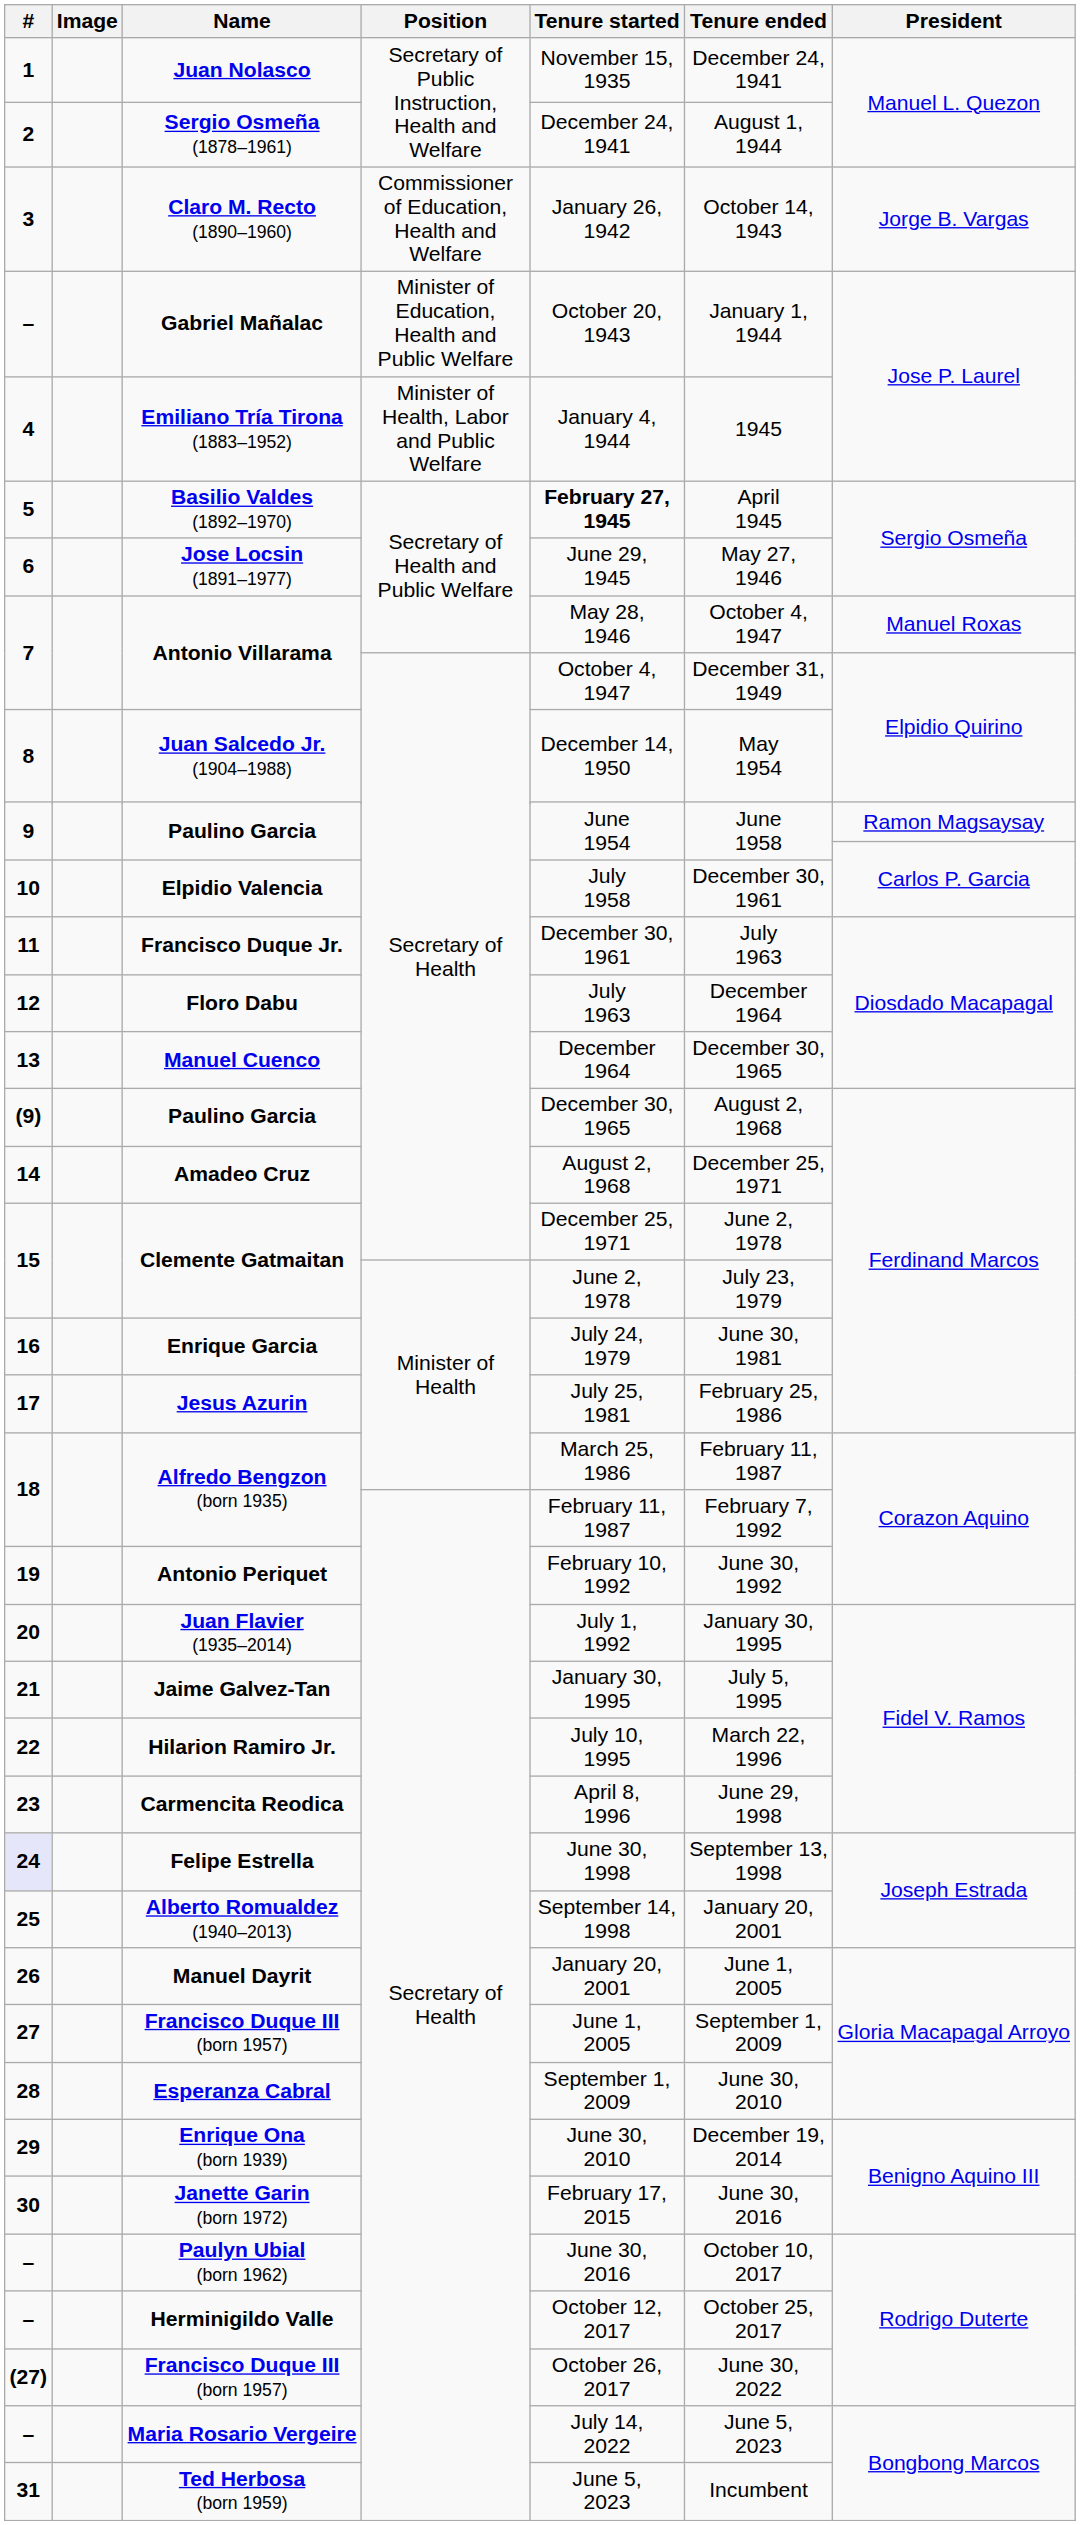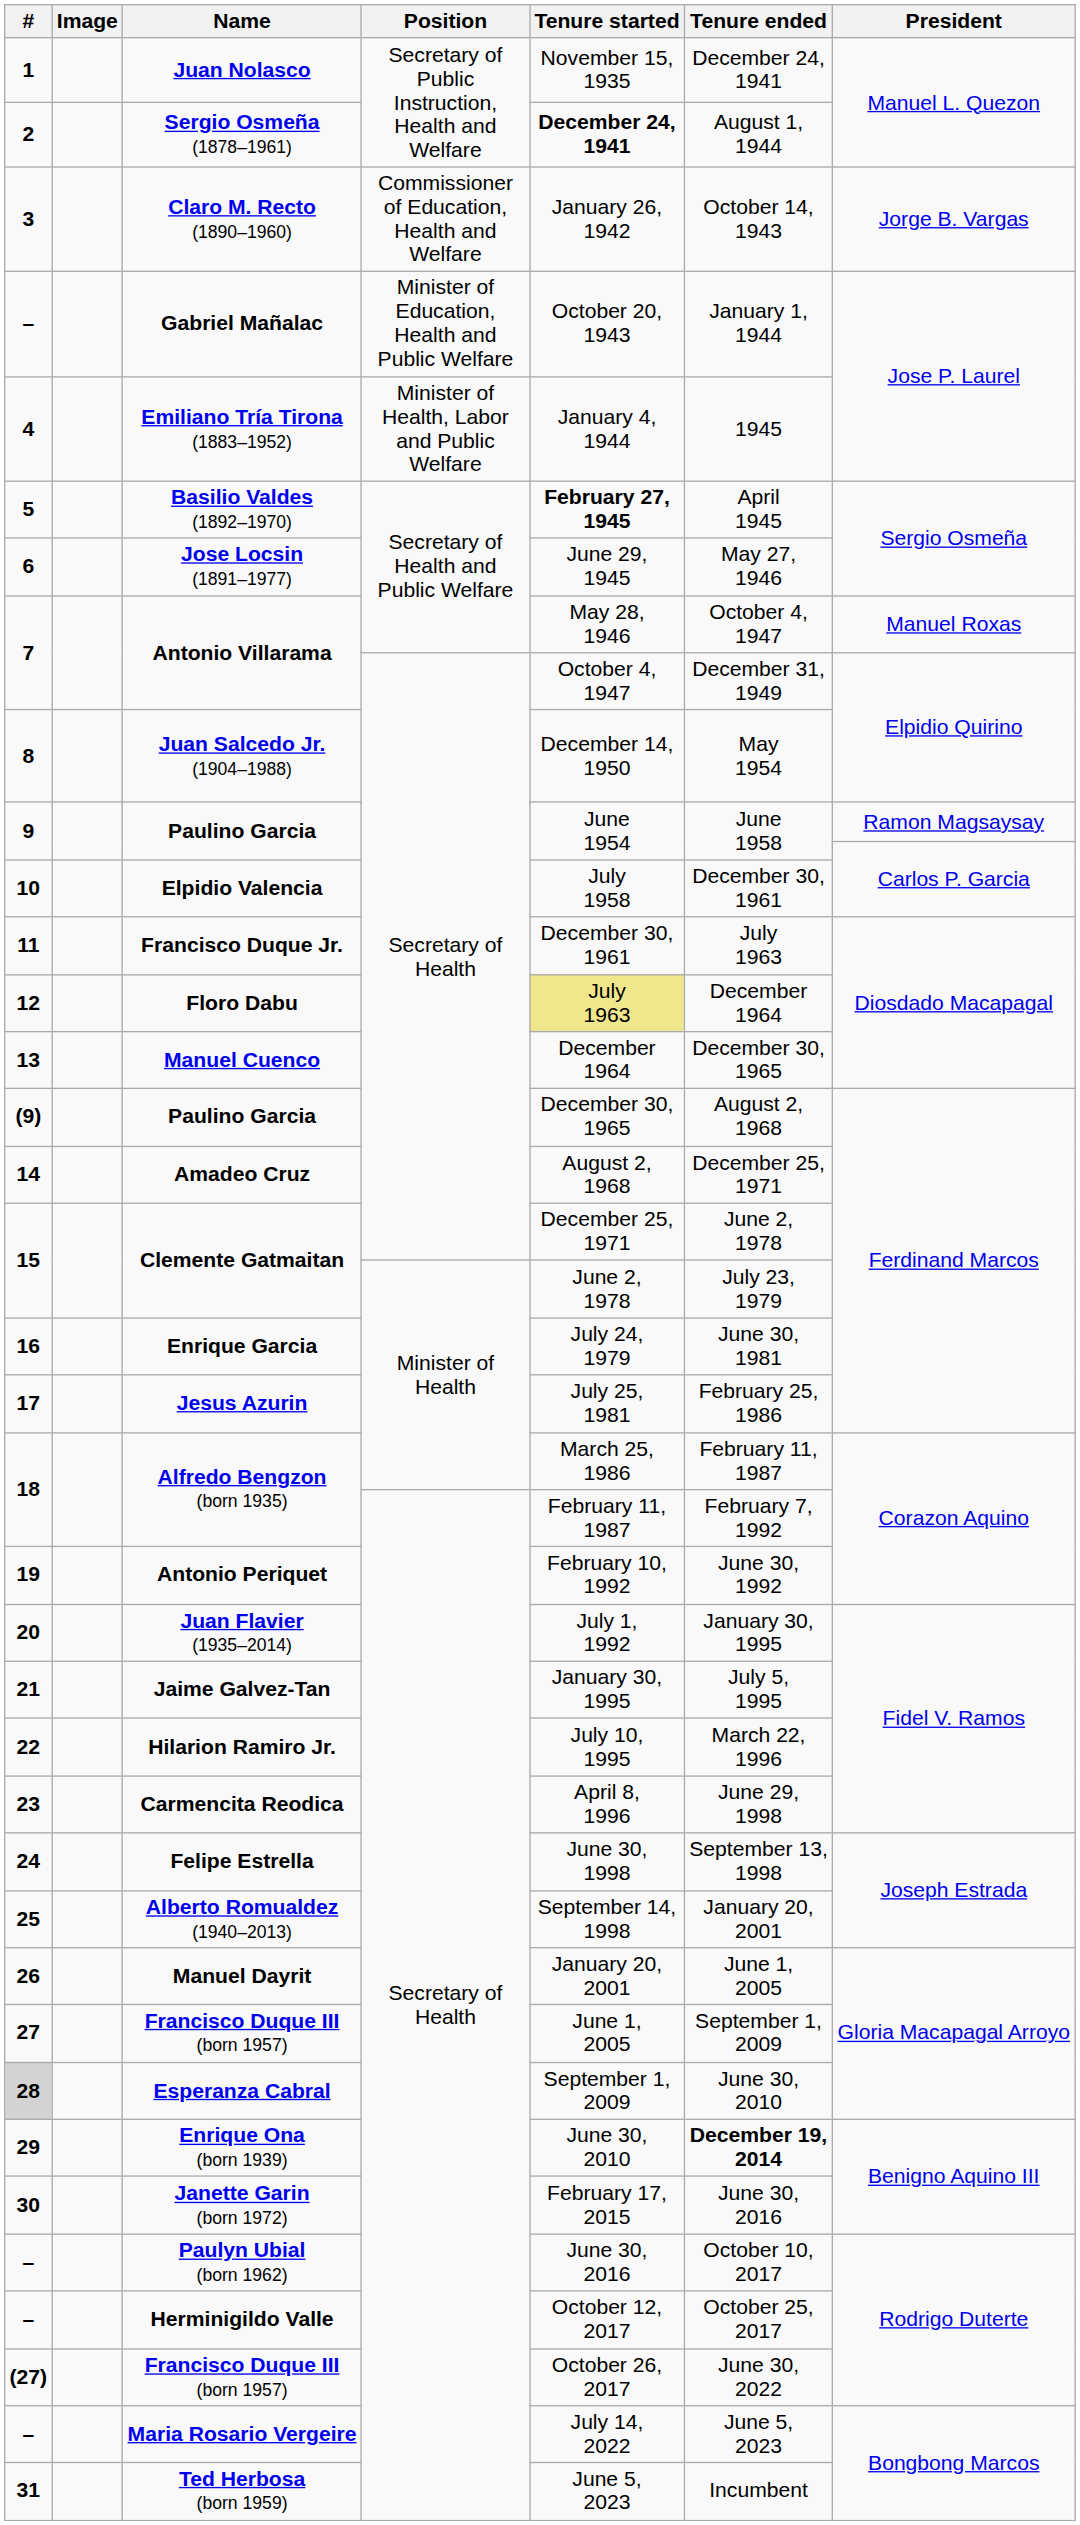(607, 134) normal -> (607, 134) bold
(607, 1002) no background -> (607, 1002) khaki background
(28, 1861) lavender background -> (28, 1861) no background
(28, 2090) no background -> (28, 2090) lightgrey background
(759, 2147) normal -> (759, 2147) bold
